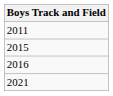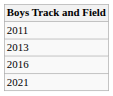(18, 47) 2015 -> (18, 47) 2013
